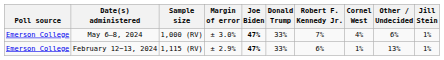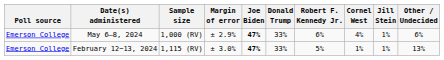columns swapped: (427, 16) <-> (394, 16)
(223, 34) ± 3.0% -> (223, 34) ± 2.9%
(320, 34) 7% -> (320, 34) 6%
(223, 48) ± 2.9% -> (223, 48) ± 3.0%
(320, 48) 6% -> (320, 48) 5%
